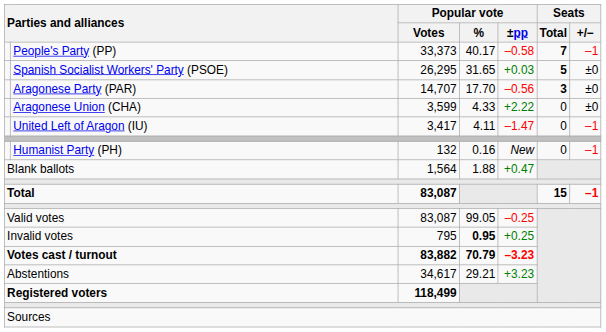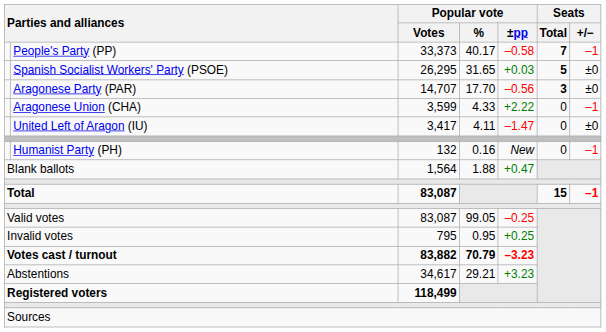(592, 107) ±0 -> (592, 107) –1
(592, 126) –1 -> (592, 126) ±0
(484, 236) bold -> (484, 236) normal
